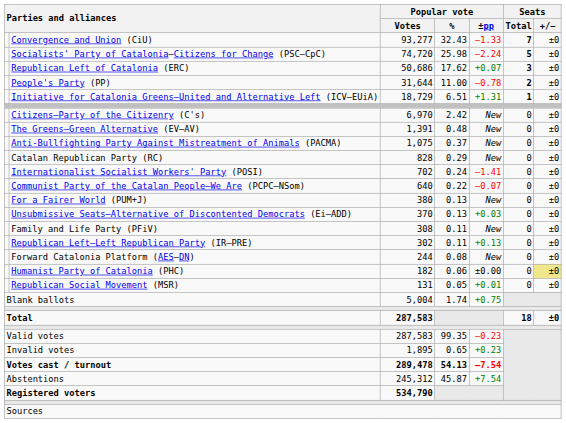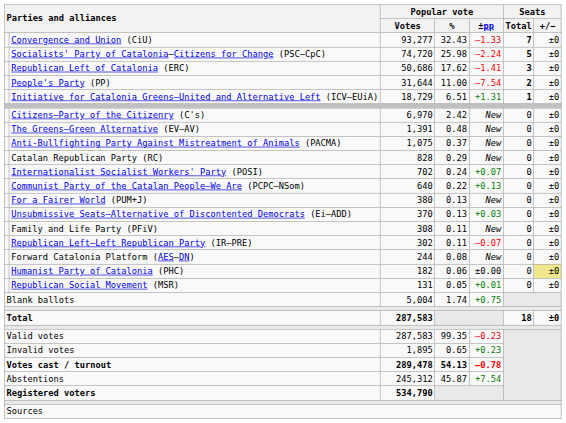(488, 68) +0.07 -> (488, 68) –1.41
(488, 82) –0.78 -> (488, 82) –7.54
(488, 172) –1.41 -> (488, 172) +0.07
(488, 186) –0.07 -> (488, 186) +0.13
(488, 243) +0.13 -> (488, 243) –0.07
(488, 365) –7.54 -> (488, 365) –0.78
